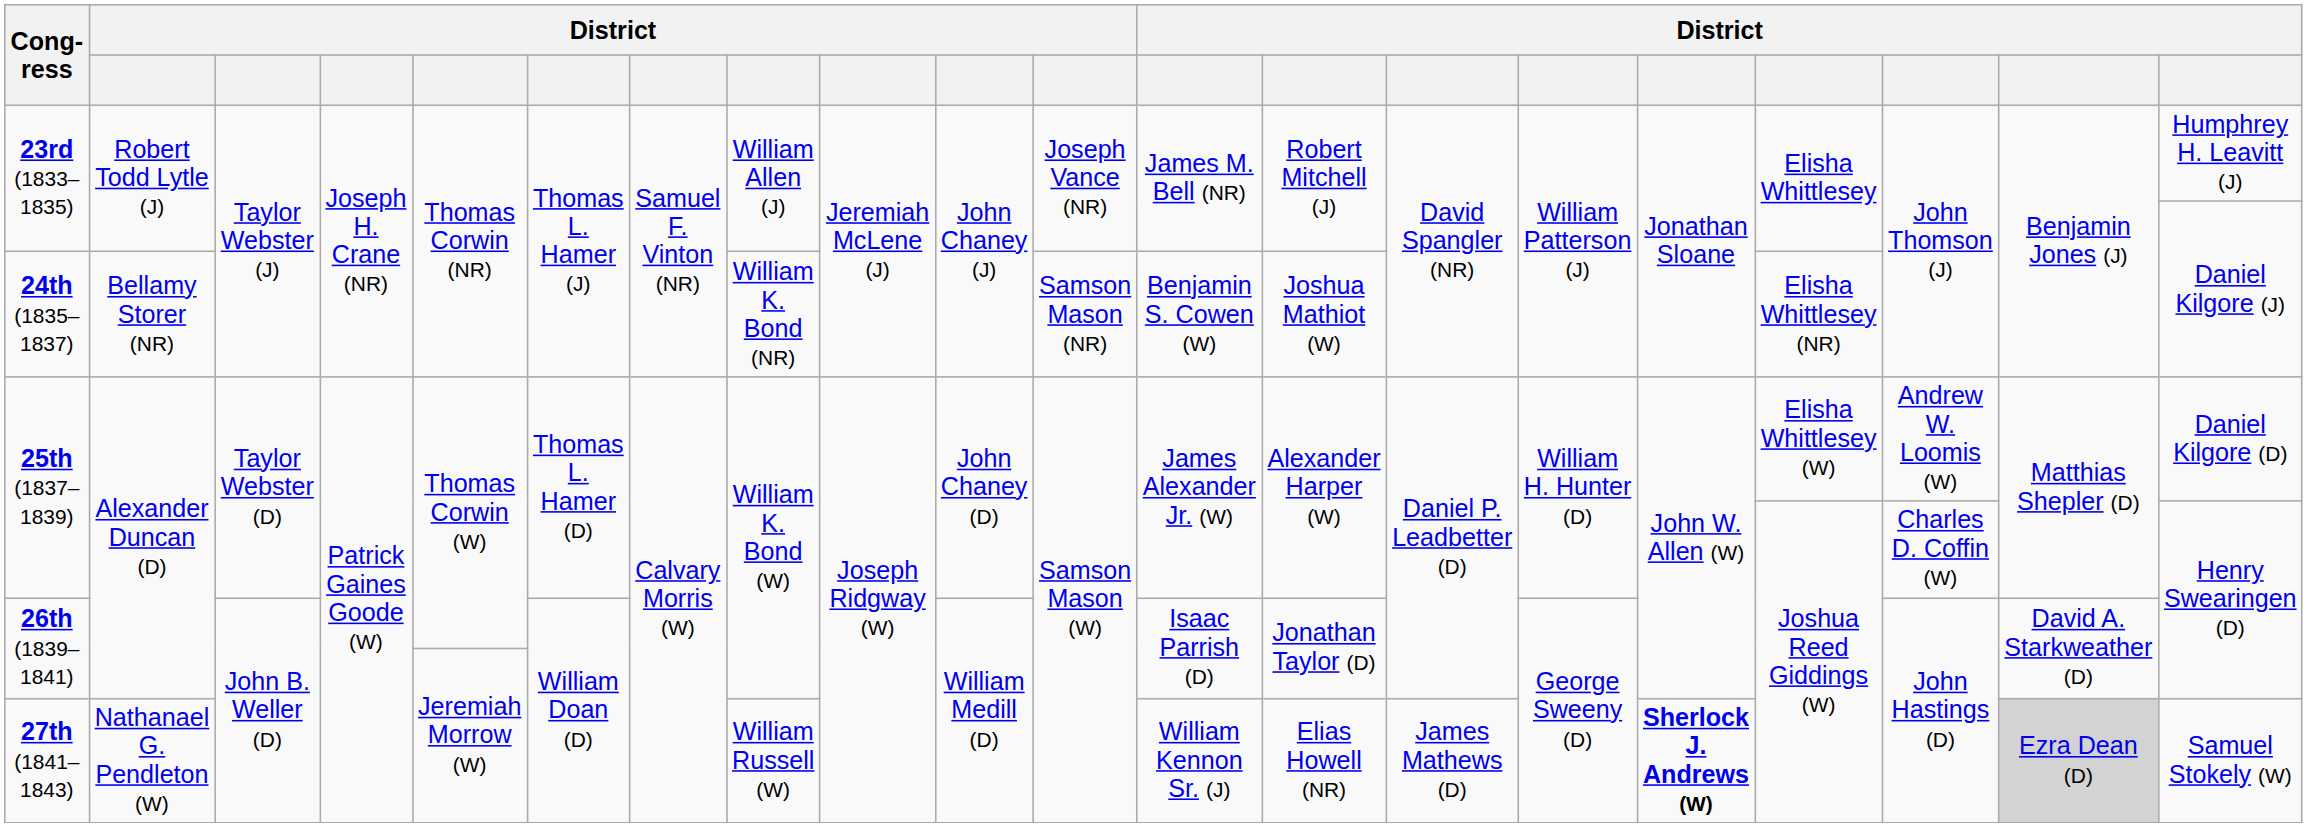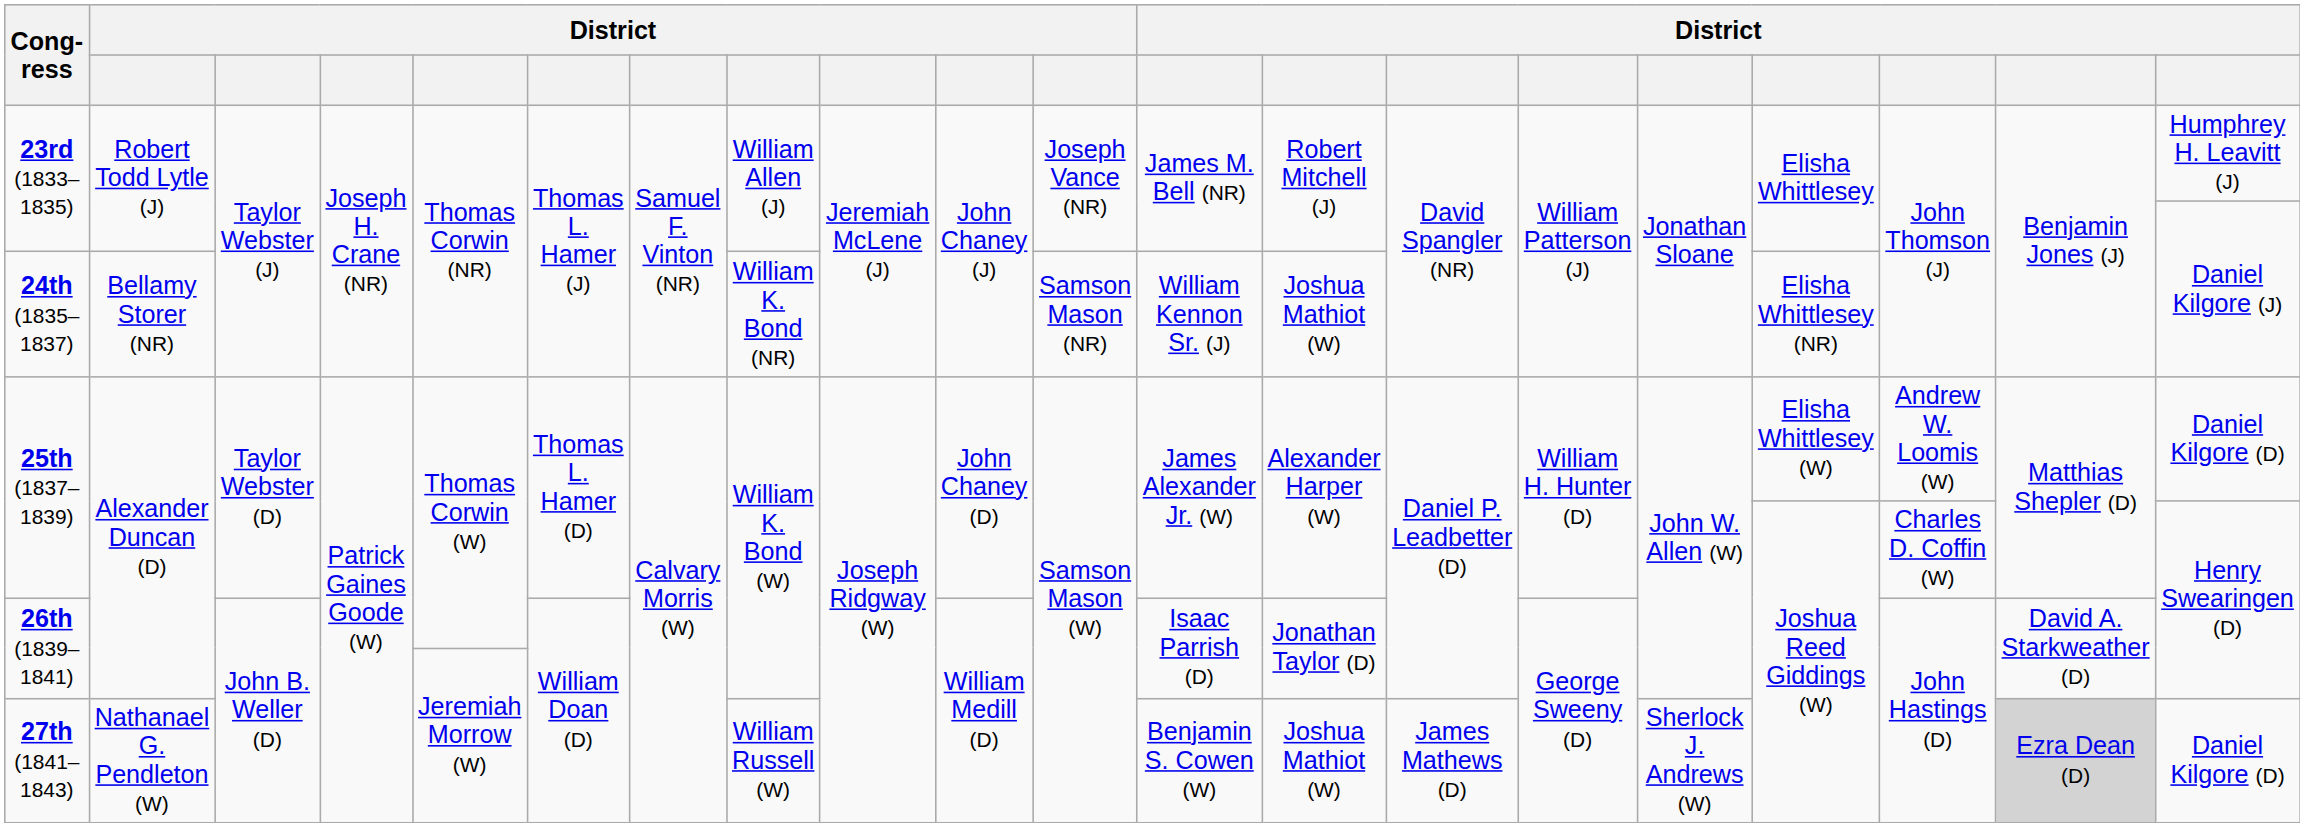(1199, 313) Benjamin S. Cowen (W) -> (1199, 313) William Kennon Sr. (J)
(1199, 759) William Kennon Sr. (J) -> (1199, 759) Benjamin S. Cowen (W)
(1324, 759) Elias Howell (NR) -> (1324, 759) Joshua Mathiot (W)
(1696, 759) bold -> (1695, 759) normal
(2230, 759) Samuel Stokely (W) -> (2228, 759) Daniel Kilgore (D)
